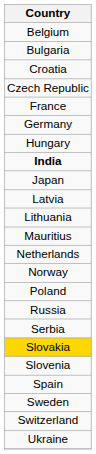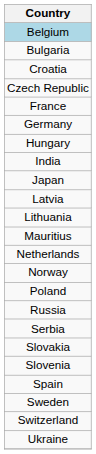(48, 32) no background -> (48, 32) lightblue background
(48, 161) bold -> (48, 161) normal
(48, 347) gold background -> (48, 347) no background
